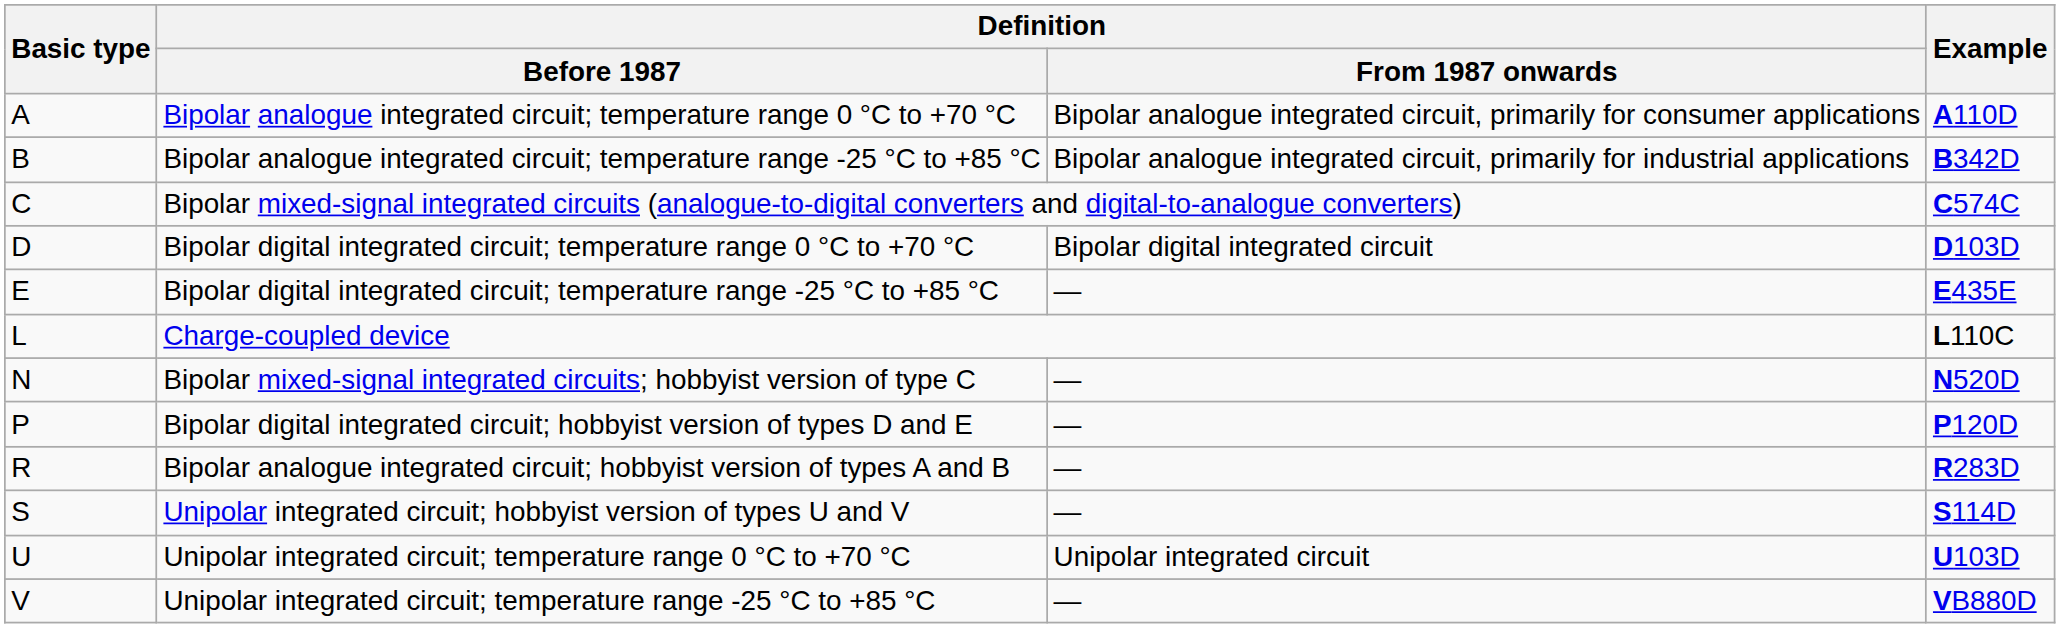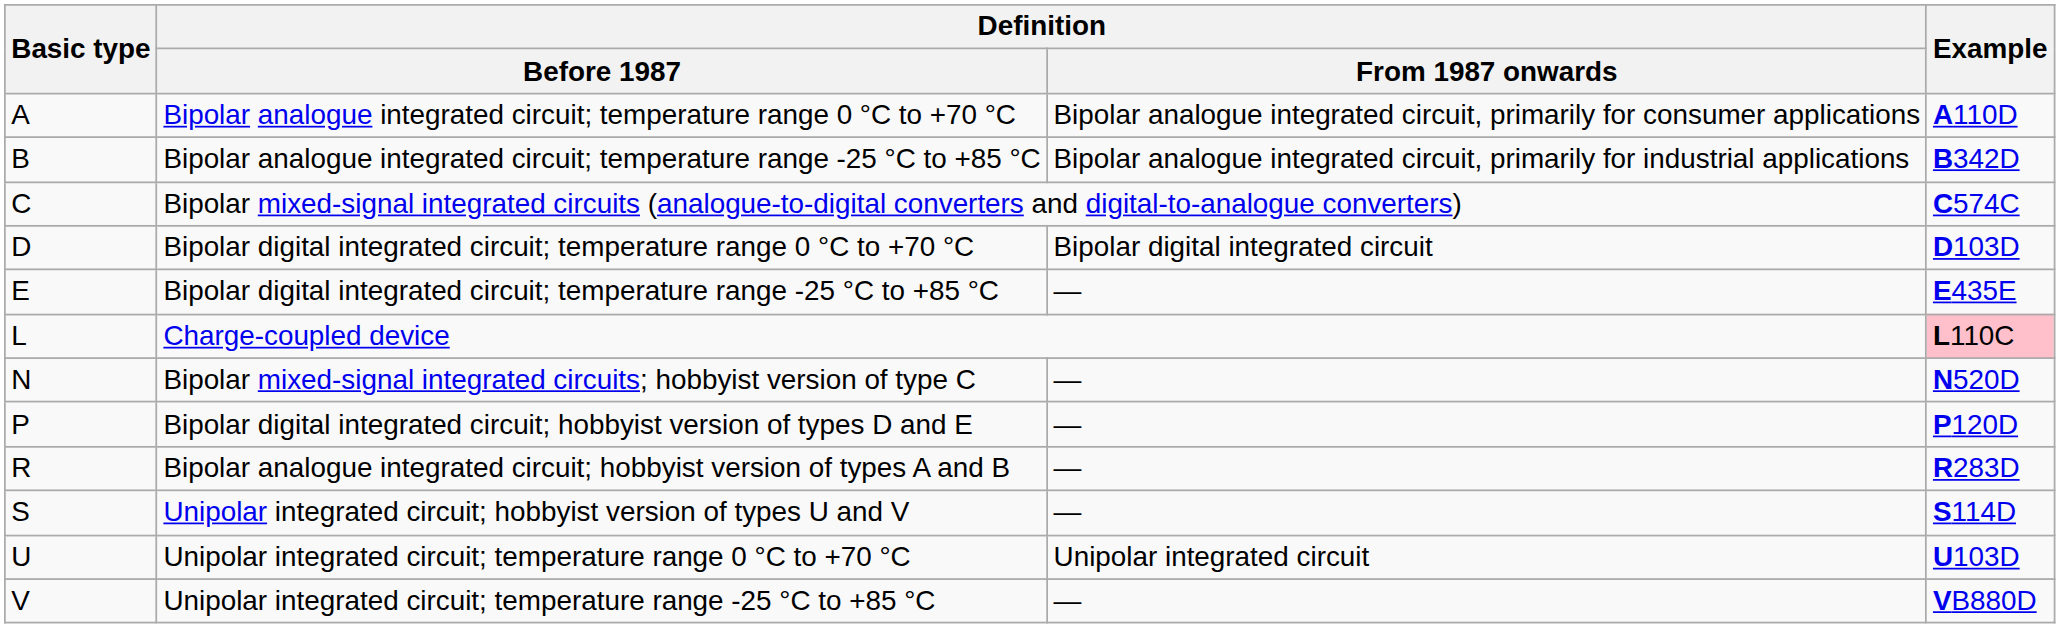(1974, 335) no background -> (1974, 335) pink background
